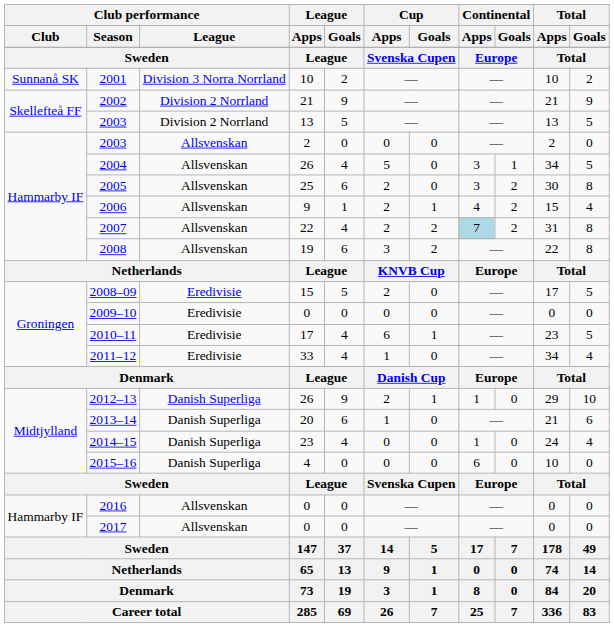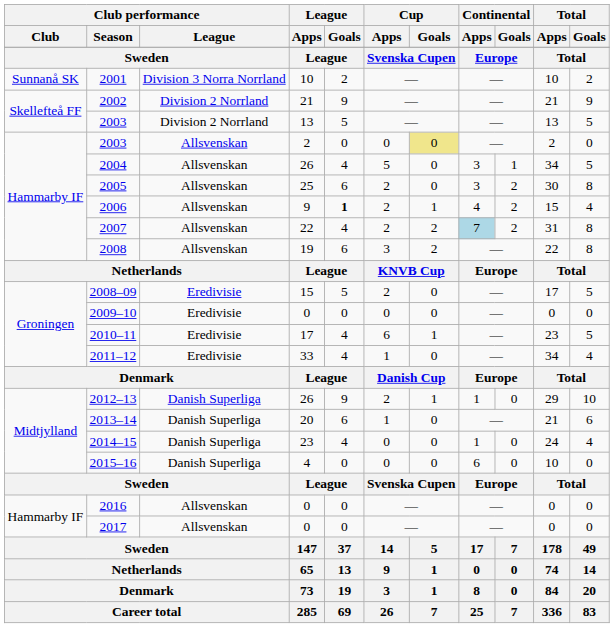(434, 143) no background -> (434, 143) khaki background
(344, 206) normal -> (344, 206) bold
